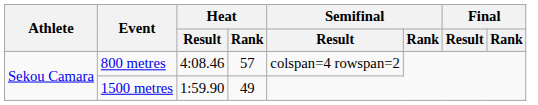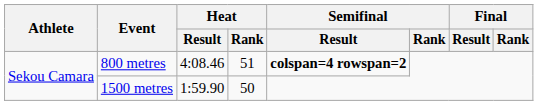(247, 64) 57 -> (247, 64) 51
(335, 64) normal -> (338, 64) bold
(247, 88) 49 -> (247, 88) 50
